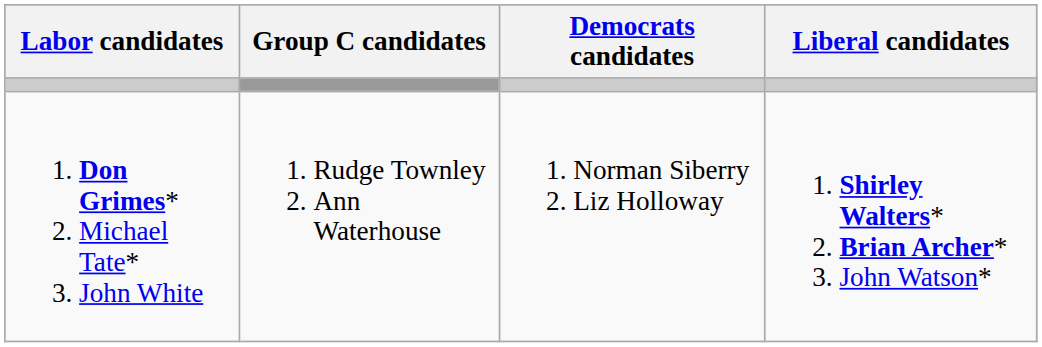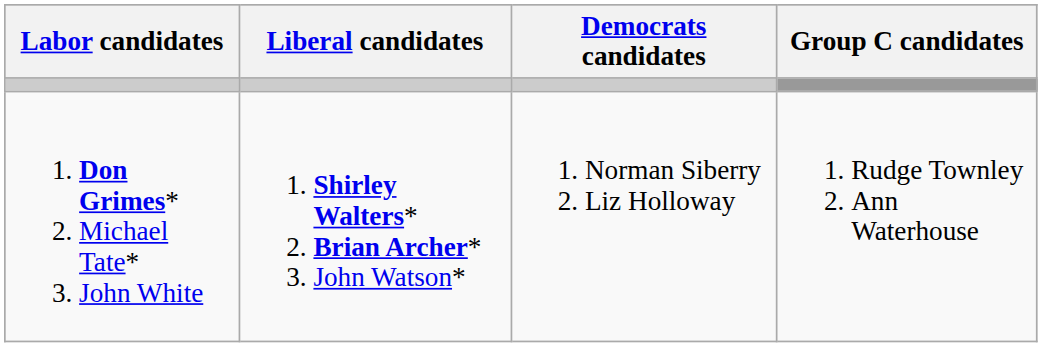columns swapped: (901, 41) <-> (369, 41)
